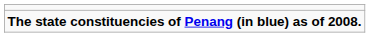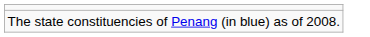(185, 21) bold -> (174, 21) normal
